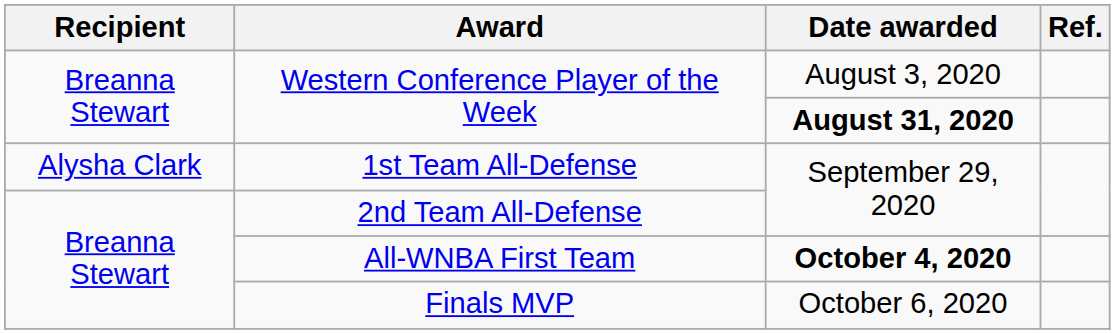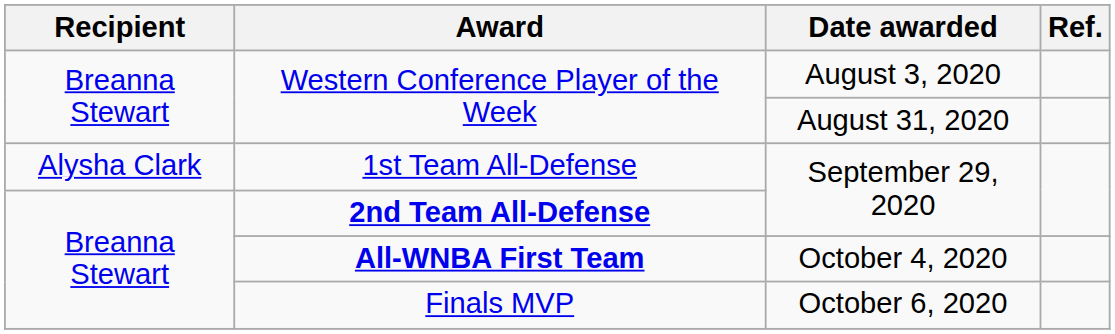(903, 119) bold -> (903, 119) normal
(500, 212) normal -> (500, 212) bold
(500, 258) normal -> (500, 258) bold
(903, 258) bold -> (903, 258) normal
